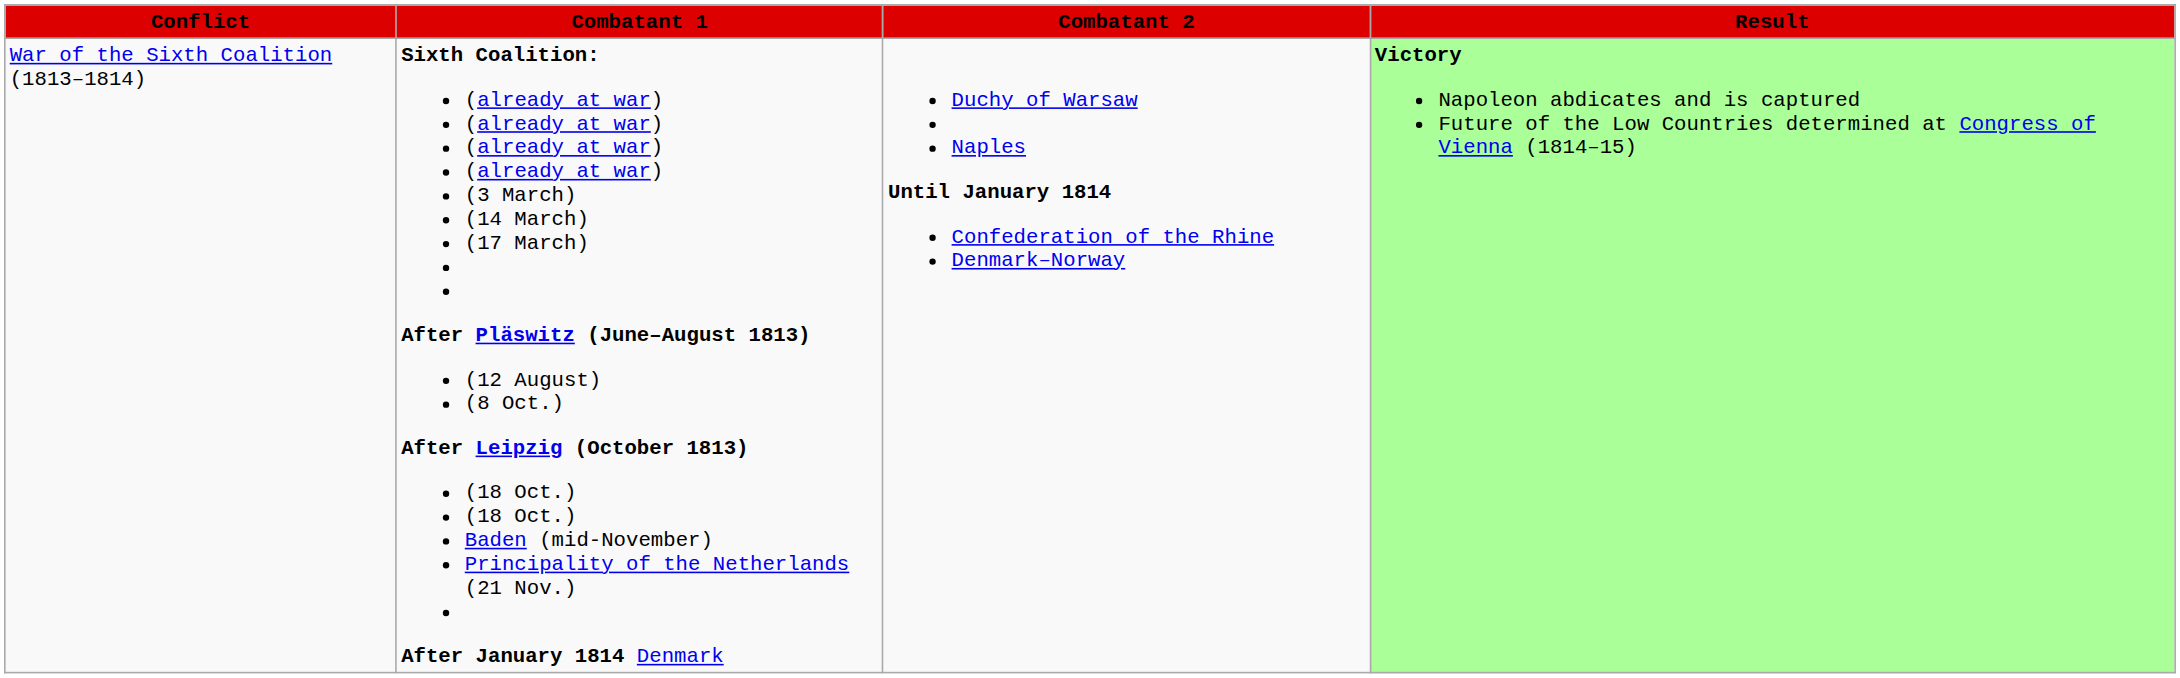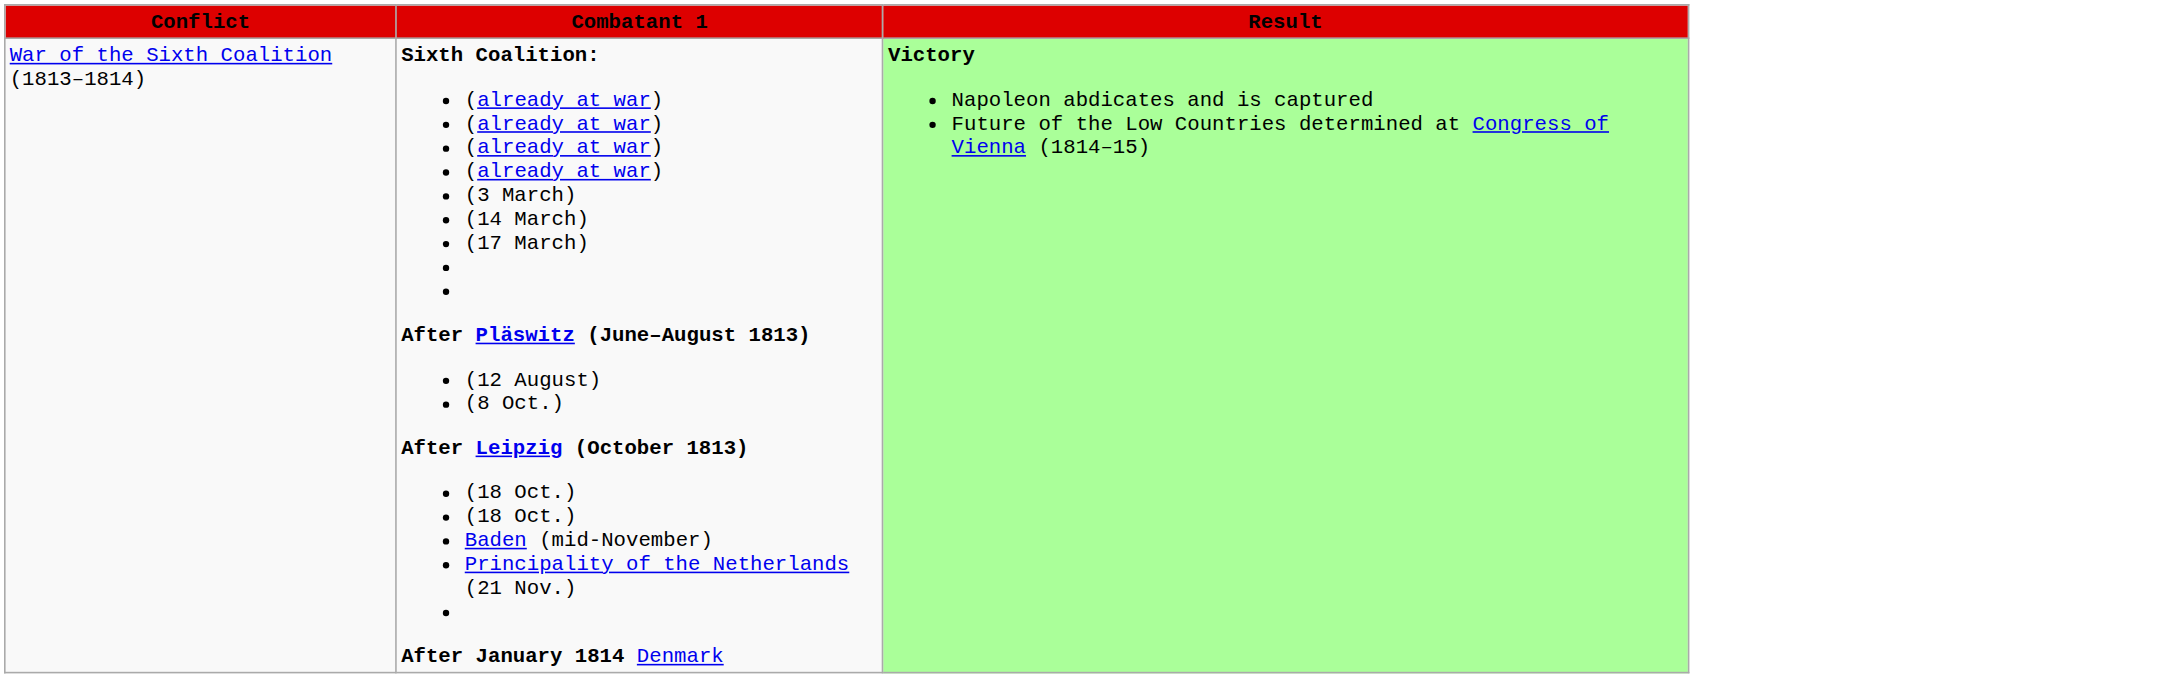- column: (1126, 22)
